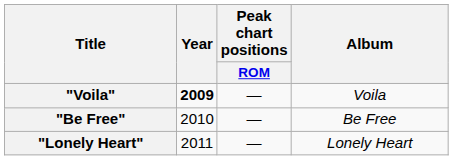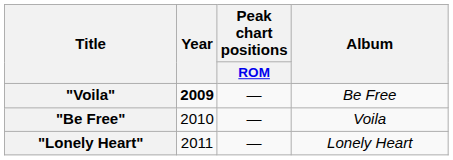(370, 95) Voila -> (370, 95) Be Free
(370, 119) Be Free -> (370, 119) Voila
